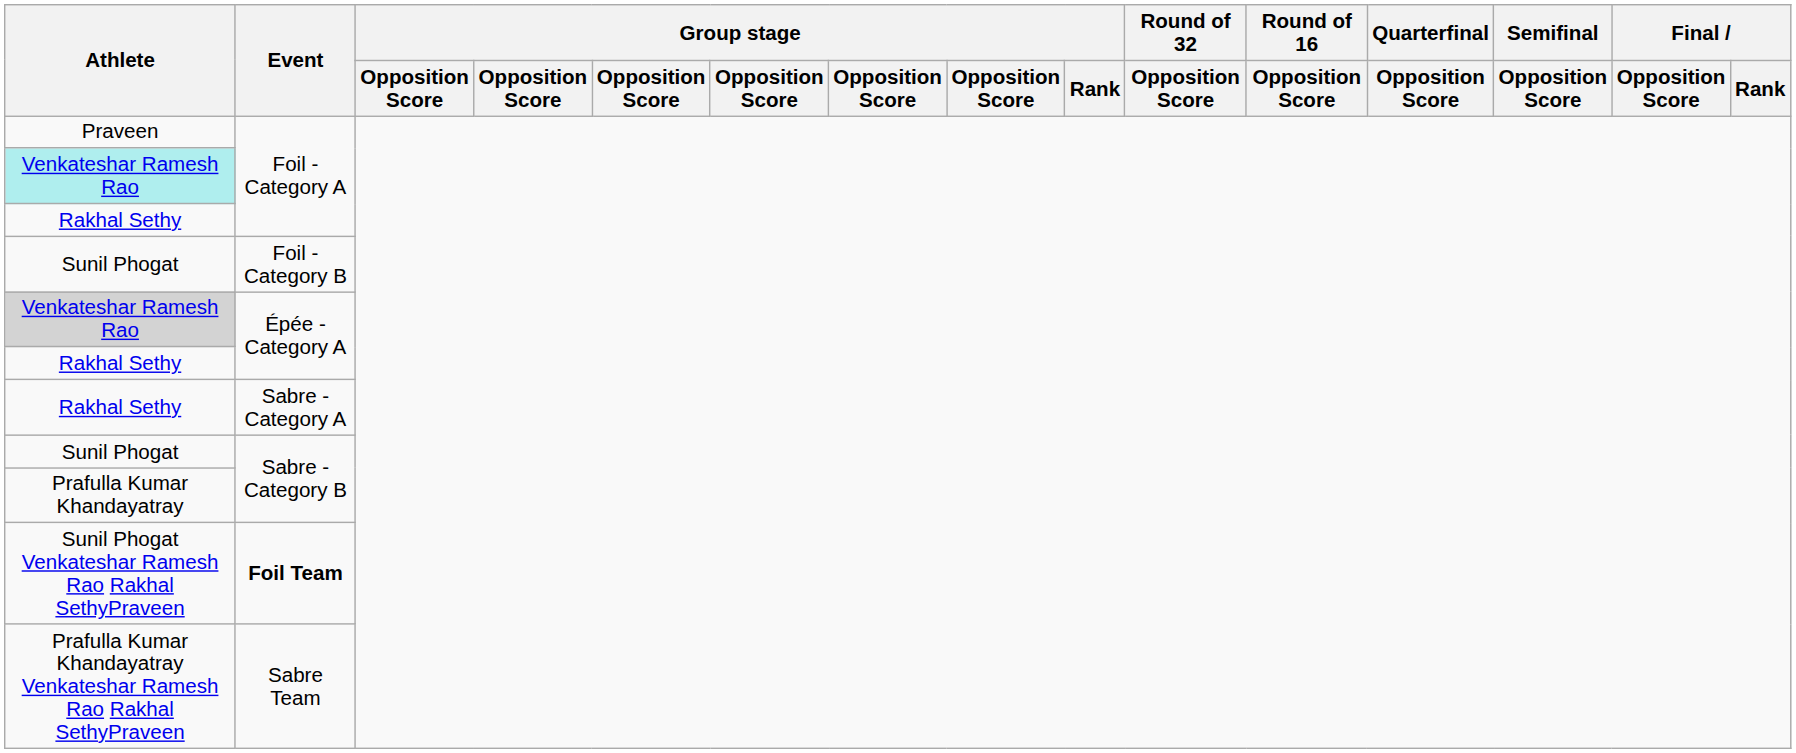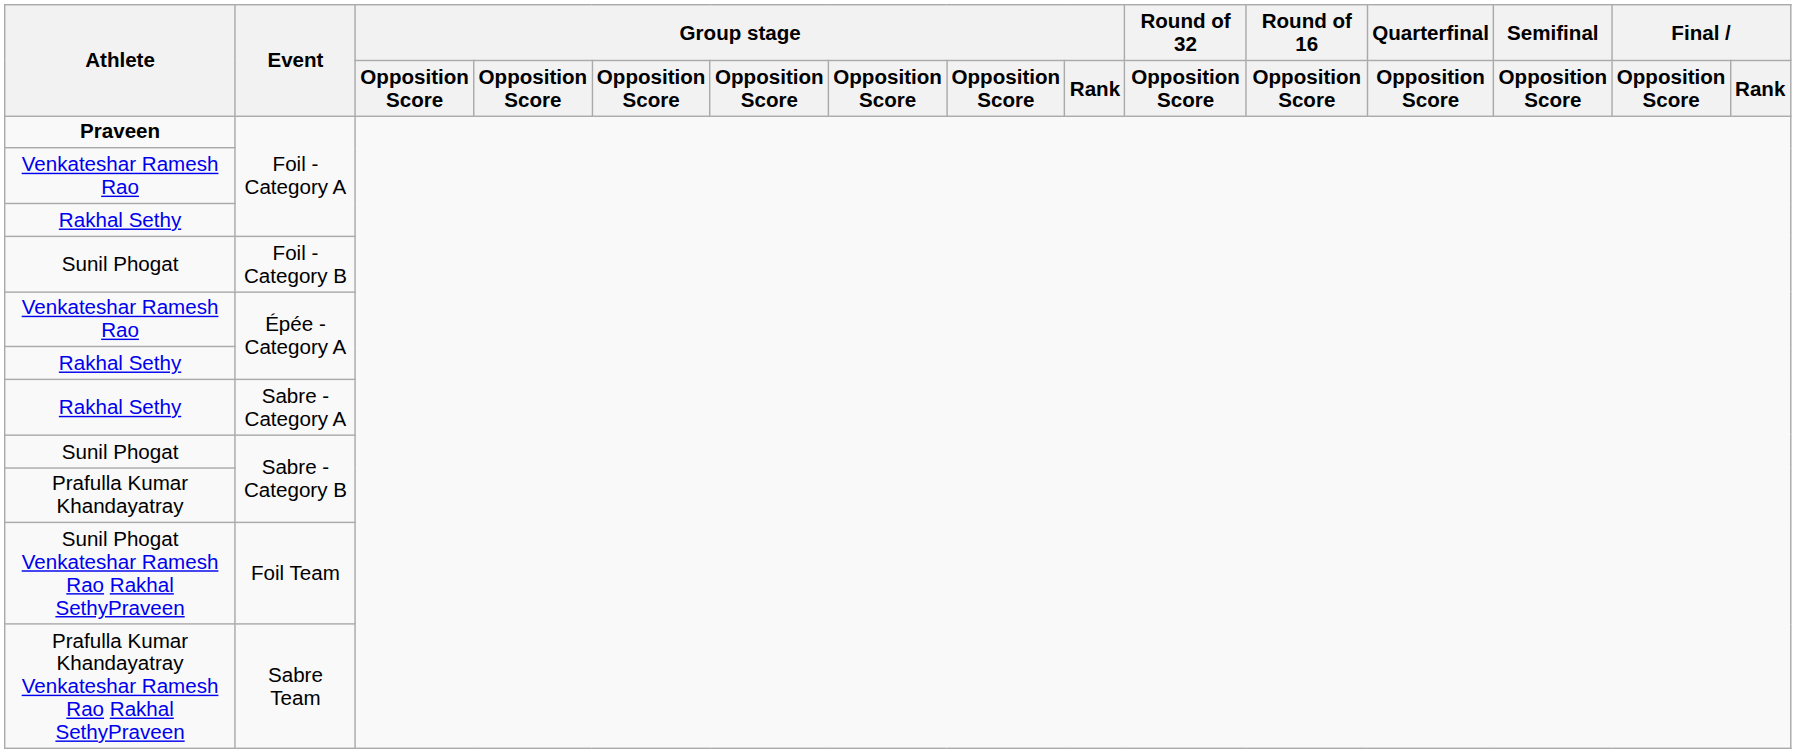(120, 132) normal -> (120, 132) bold
(120, 176) paleturquoise background -> (120, 176) no background
(120, 320) lightgrey background -> (120, 320) no background
(295, 574) bold -> (295, 574) normal
